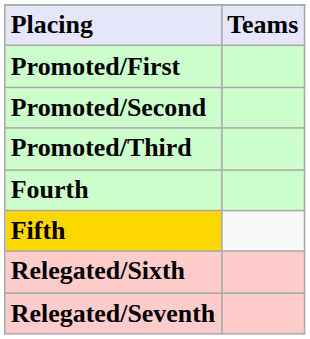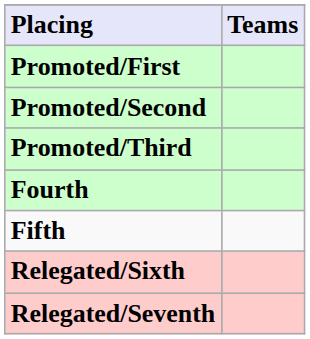(38, 230) gold background -> (38, 230) no background
